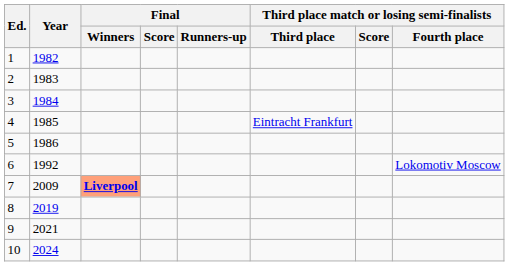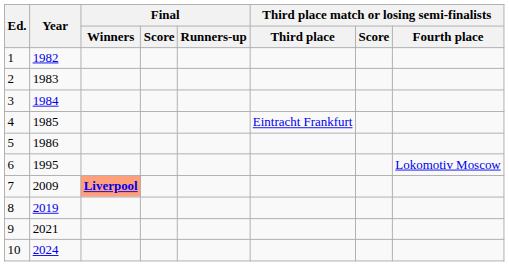(46, 165) 1992 -> (46, 165) 1995
